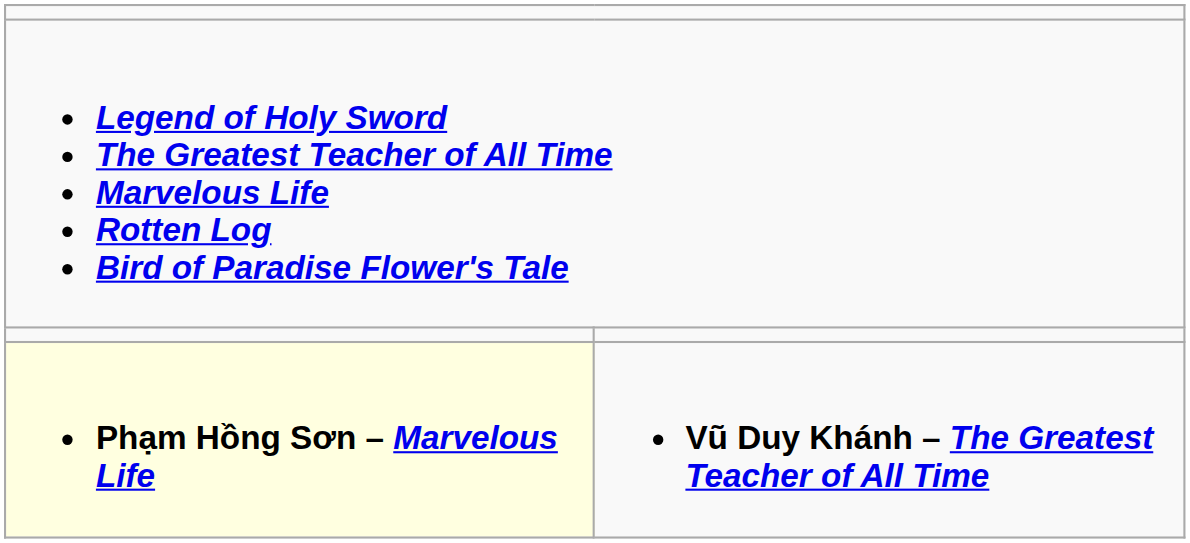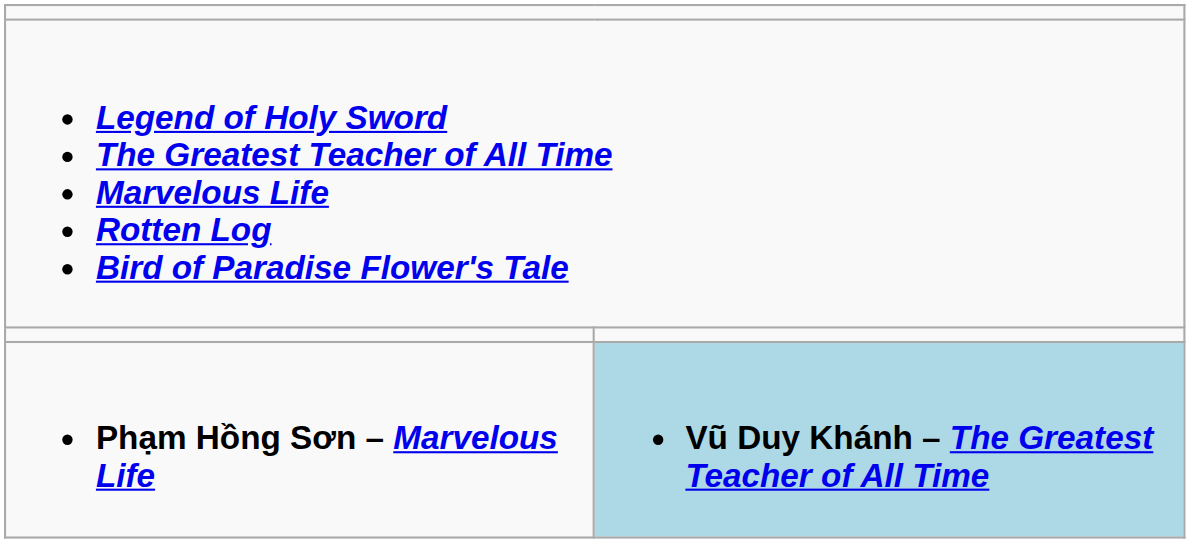(300, 458) lightyellow background -> (300, 458) no background
(889, 458) no background -> (889, 458) lightblue background
